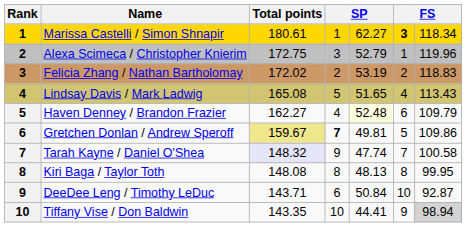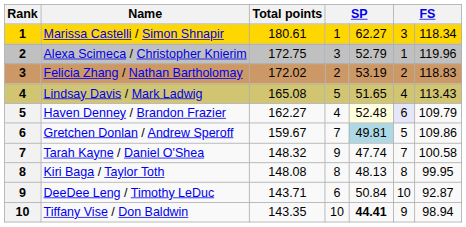(404, 34) bold -> (404, 34) normal
(404, 113) no background -> (404, 113) lavender background
(287, 133) khaki background -> (287, 133) no background
(337, 133) bold -> (337, 133) normal
(371, 133) no background -> (371, 133) lightblue background
(287, 152) lavender background -> (287, 152) no background
(371, 212) normal -> (371, 212) bold
(438, 212) lightgrey background -> (438, 212) no background
